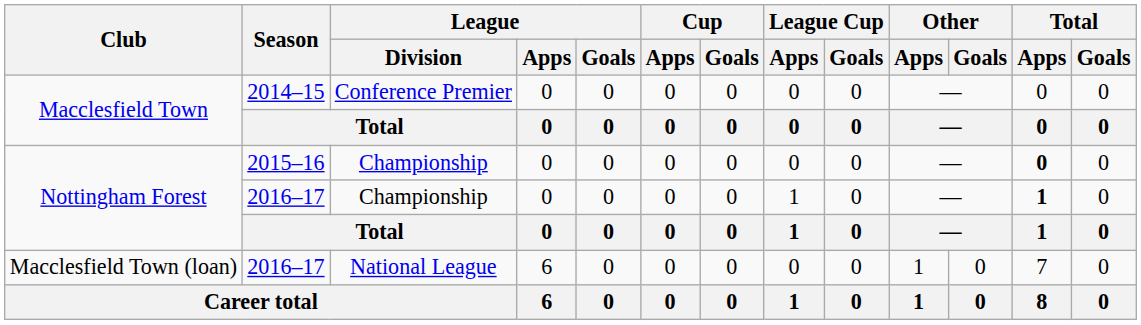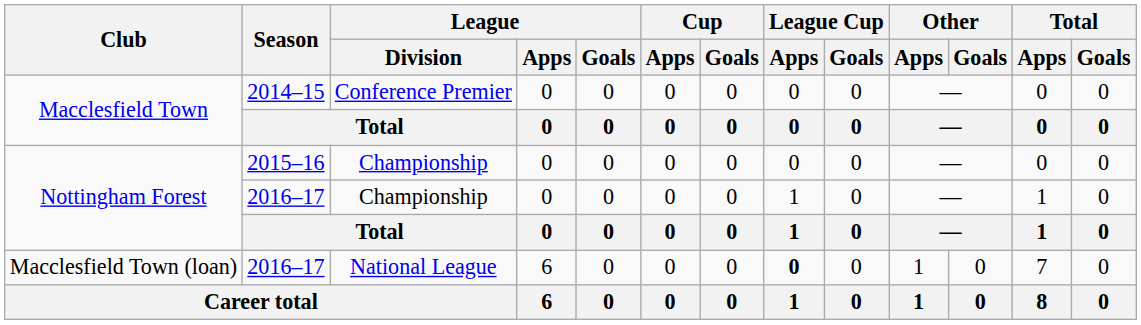(1042, 162) bold -> (1042, 162) normal
(1042, 197) bold -> (1042, 197) normal
(794, 267) normal -> (794, 267) bold
